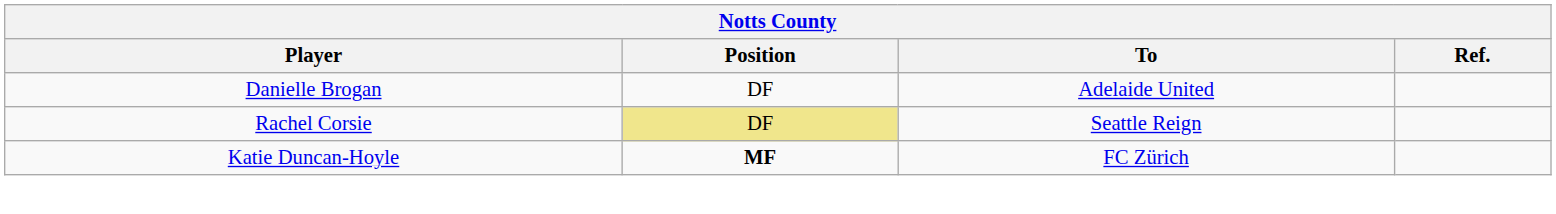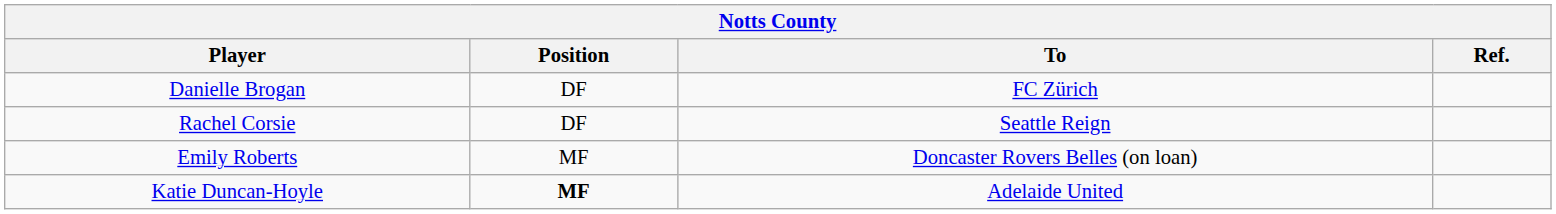(1146, 89) Adelaide United -> (1055, 89) FC Zürich
(760, 123) khaki background -> (574, 123) no background
+ row: (237, 158)
(1146, 158) FC Zürich -> (1055, 192) Adelaide United
